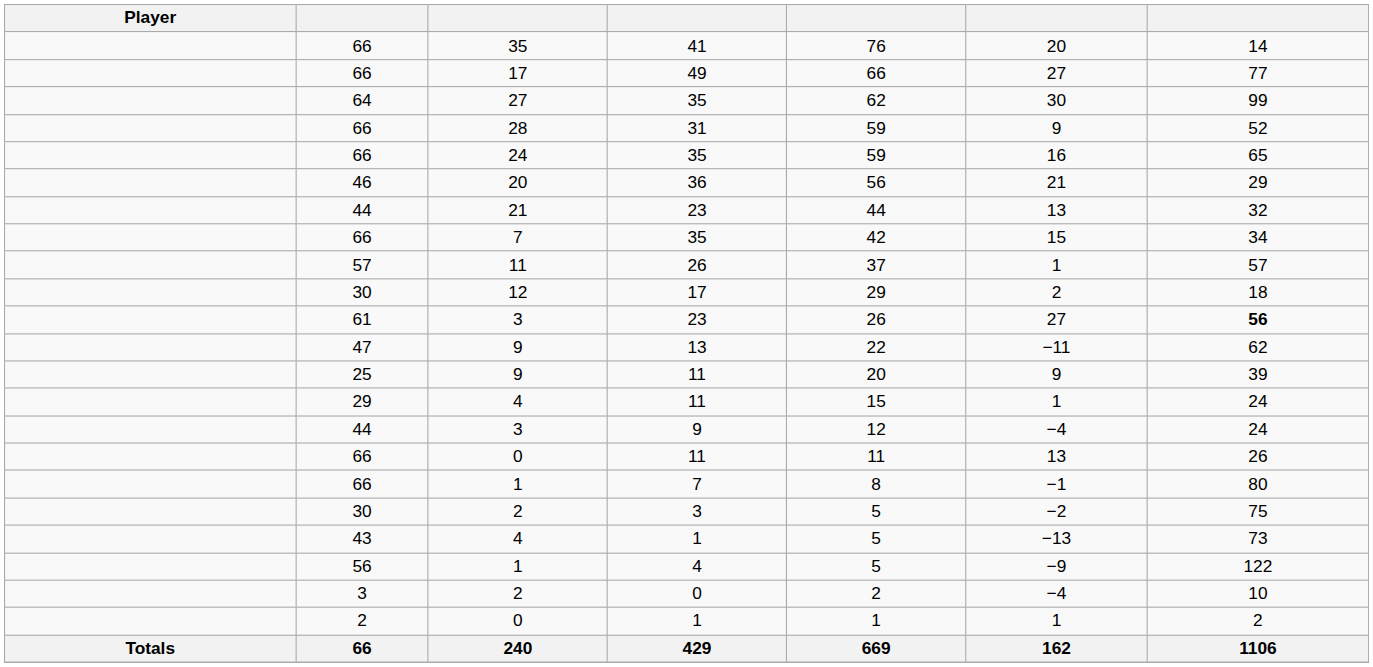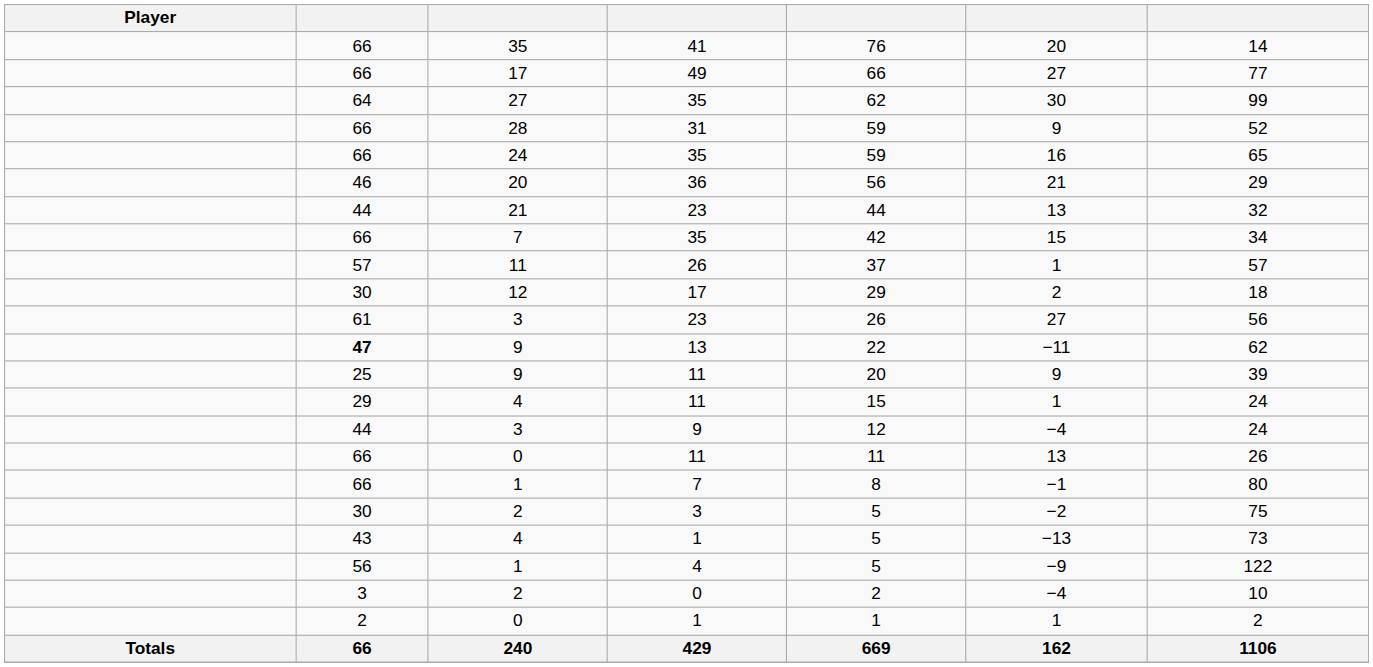(1258, 319) bold -> (1258, 319) normal
(362, 347) normal -> (362, 347) bold
